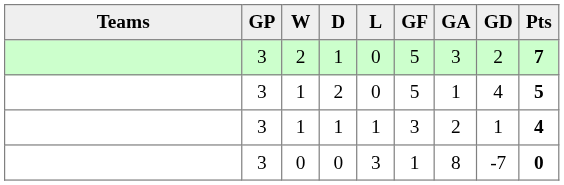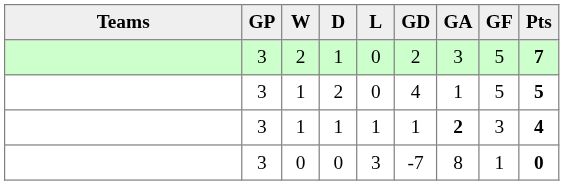columns swapped: (415, 22) <-> (498, 22)
(456, 127) normal -> (458, 127) bold
